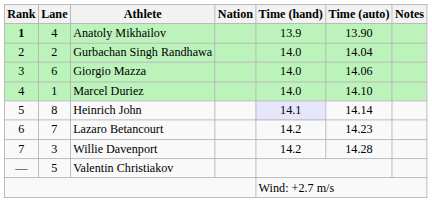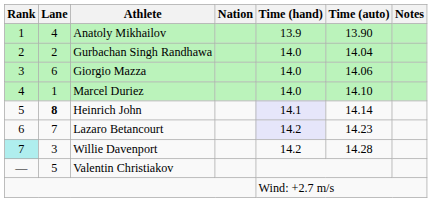(21, 33) bold -> (21, 33) normal
(54, 110) normal -> (54, 110) bold
(291, 129) no background -> (291, 129) lavender background
(21, 149) no background -> (21, 149) paleturquoise background
